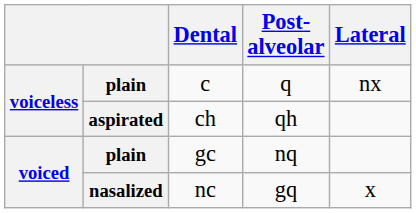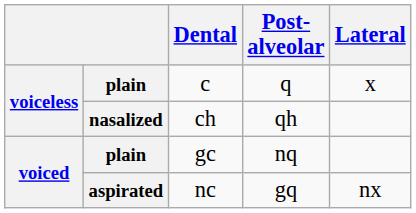(370, 82) nx -> (370, 82) x
(126, 119) aspirated -> (126, 119) nasalized
(126, 190) nasalized -> (126, 190) aspirated
(370, 189) x -> (370, 189) nx
